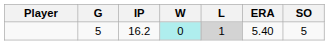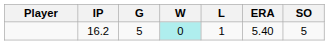columns swapped: (98, 13) <-> (139, 13)
(222, 31) lightgrey background -> (222, 31) no background
